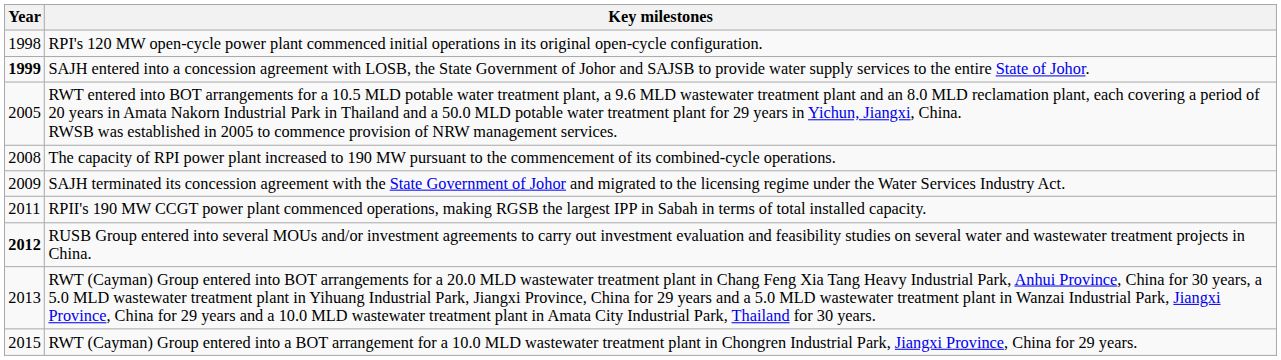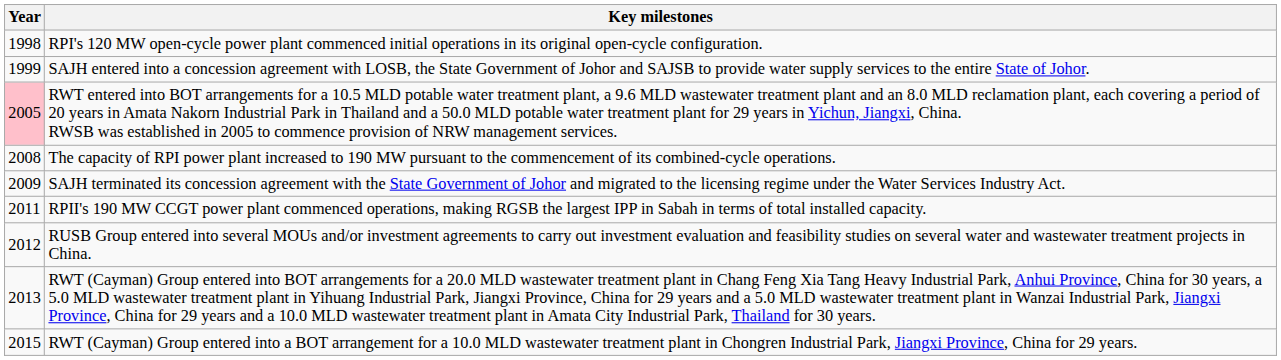(25, 69) bold -> (25, 69) normal
(25, 113) no background -> (25, 113) pink background
(25, 244) bold -> (25, 244) normal
